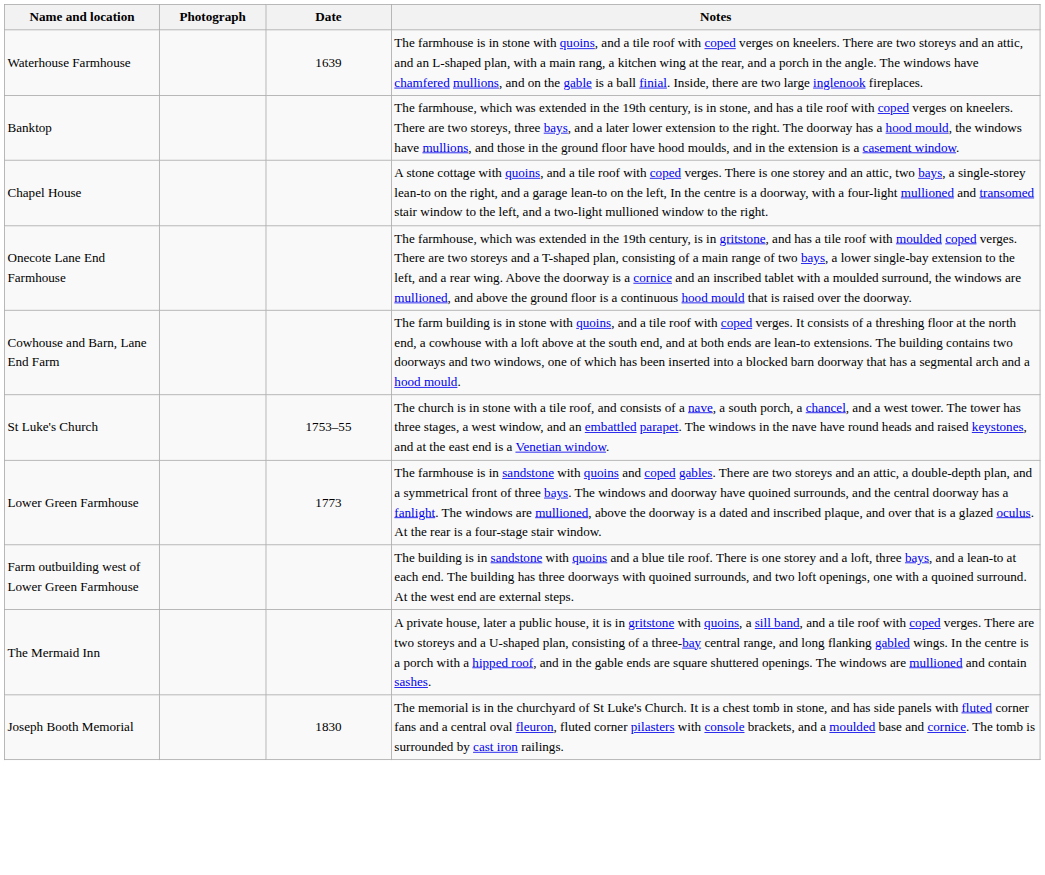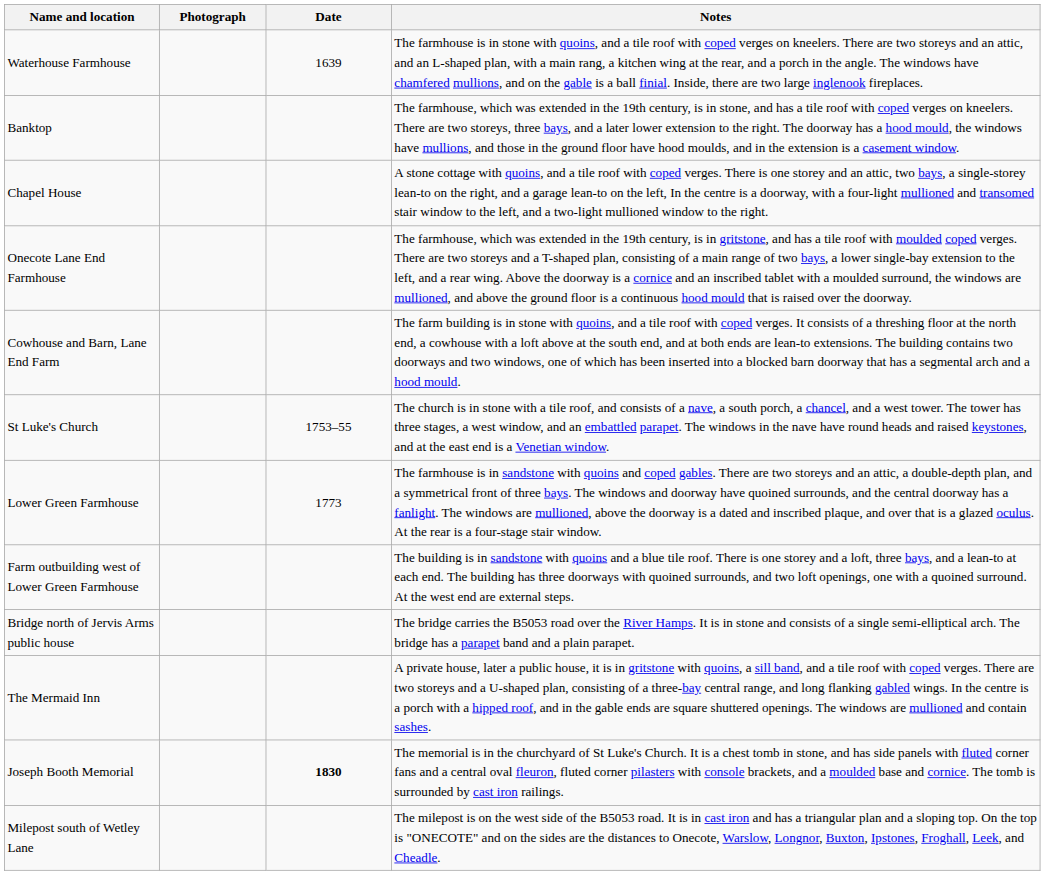+ row: (81, 632)
(328, 727) normal -> (328, 772) bold
+ row: (74, 837)
